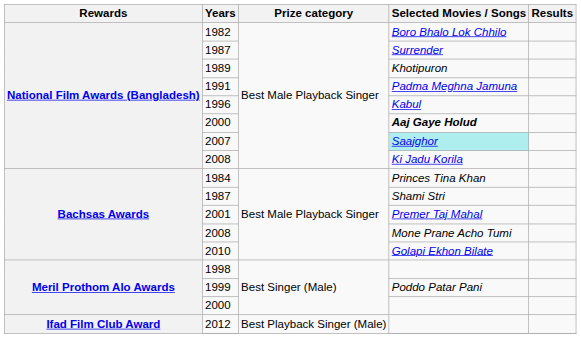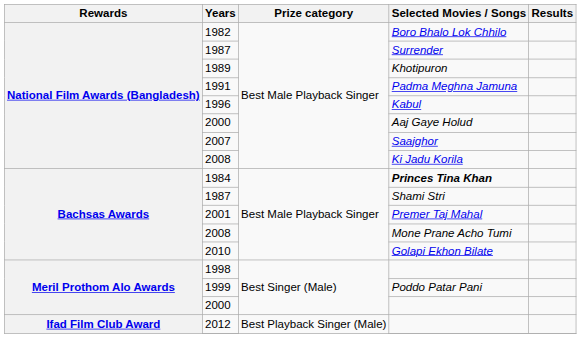(434, 123) bold -> (432, 123) normal
(415, 141) paleturquoise background -> (415, 141) no background
(439, 178) normal -> (442, 178) bold
